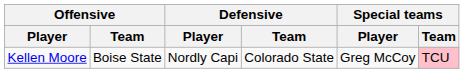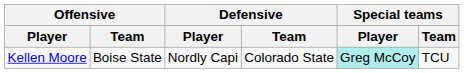(378, 57) no background -> (378, 57) paleturquoise background
(436, 57) pink background -> (436, 57) no background
